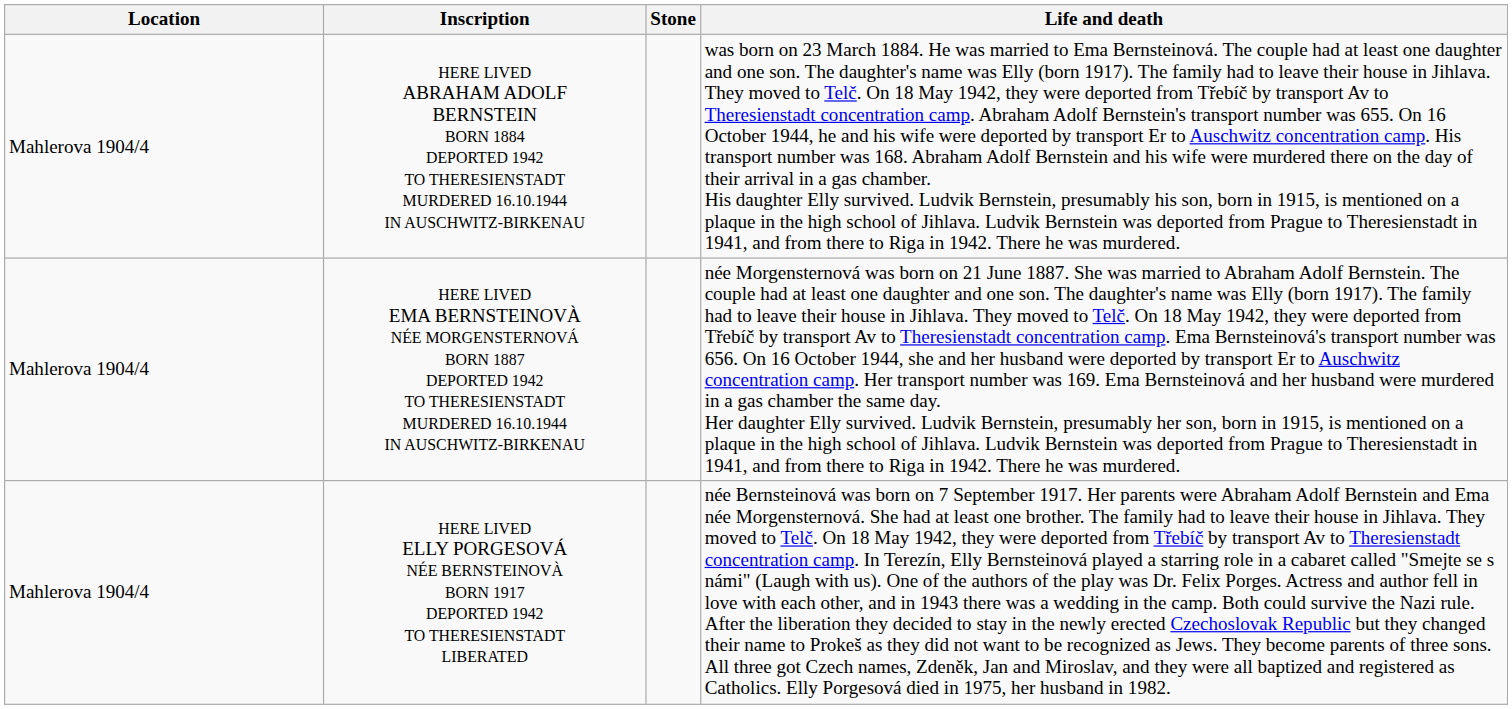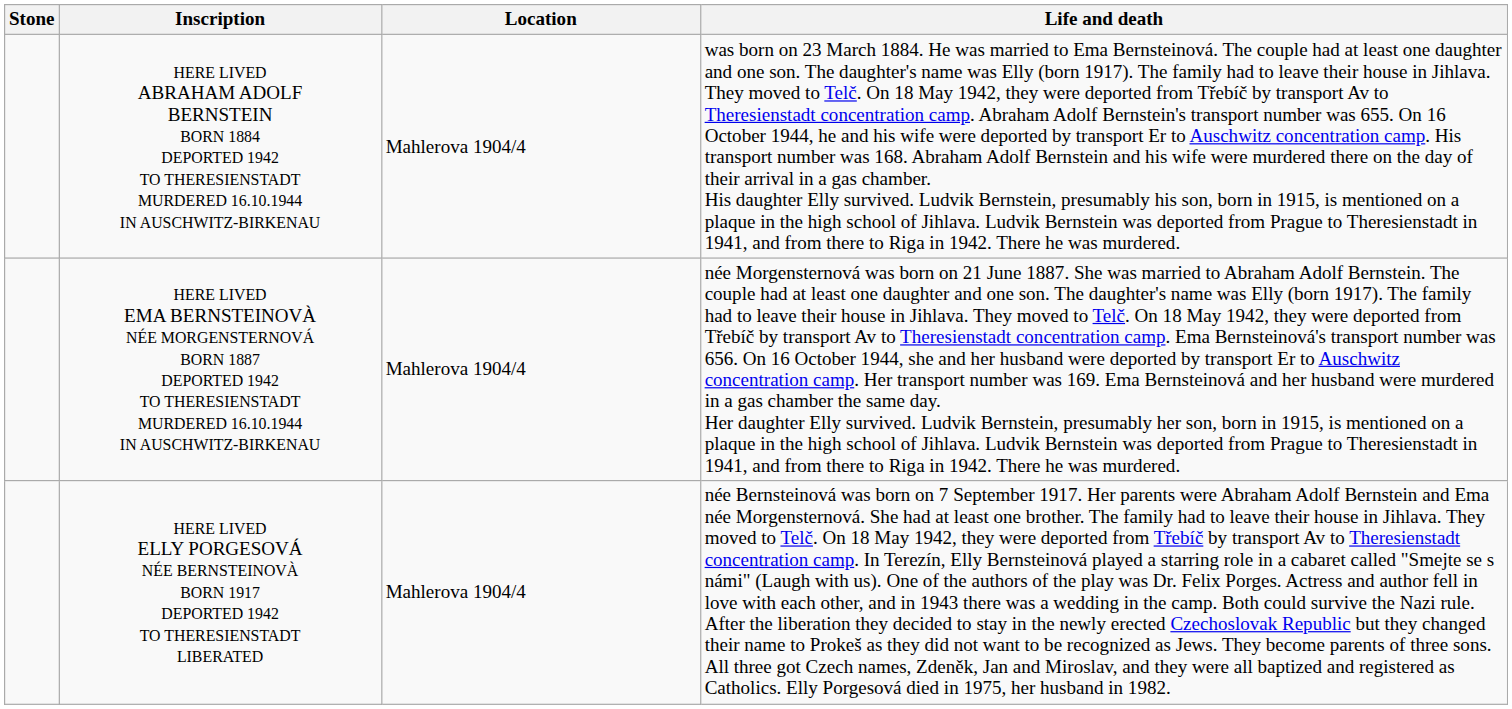columns swapped: (673, 19) <-> (164, 19)
